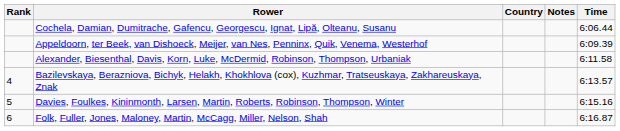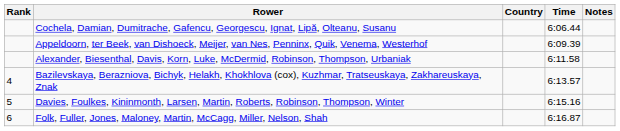columns swapped: (596, 12) <-> (561, 12)
